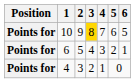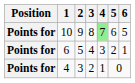(91, 31) gold background -> (91, 31) no background
(102, 31) no background -> (102, 31) lightgreen background
